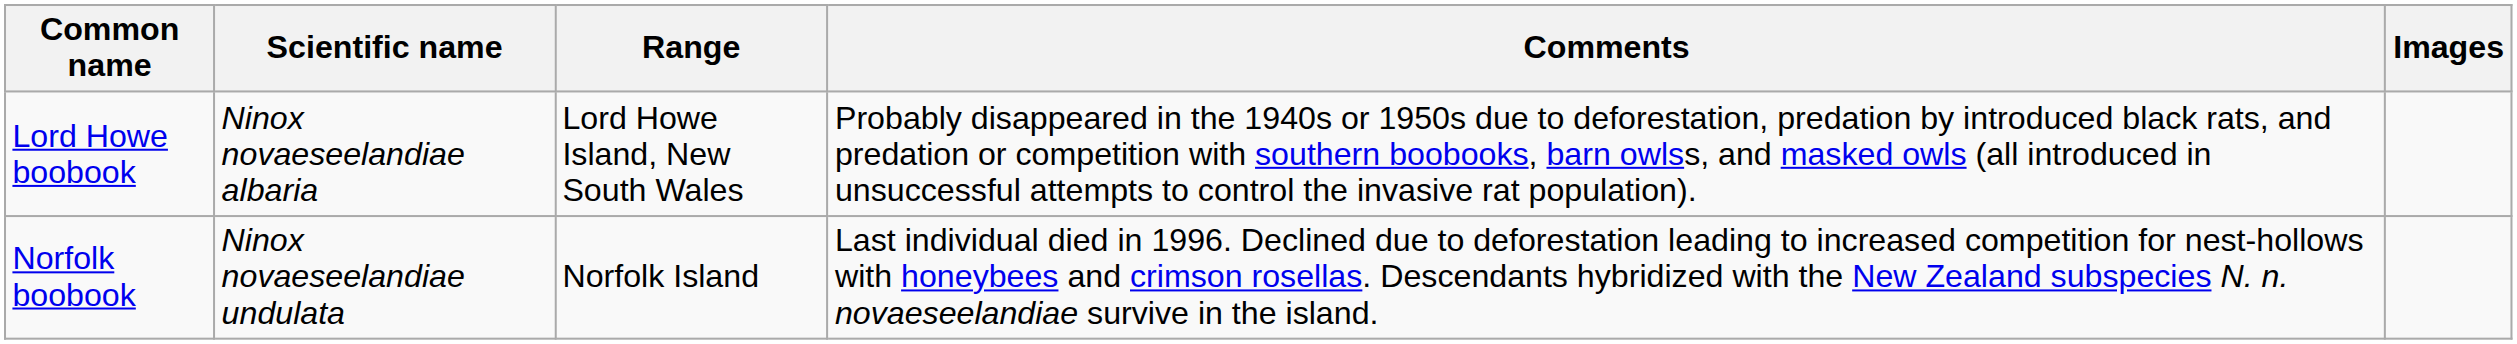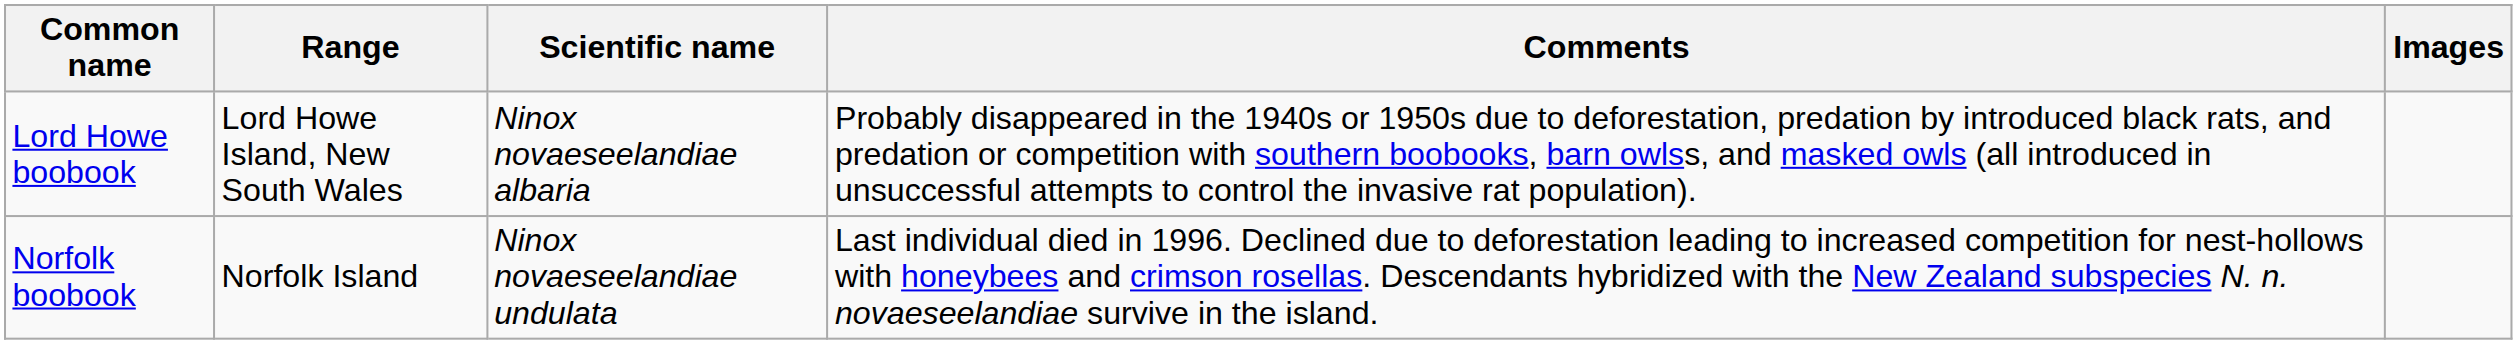columns swapped: (385, 48) <-> (691, 48)
